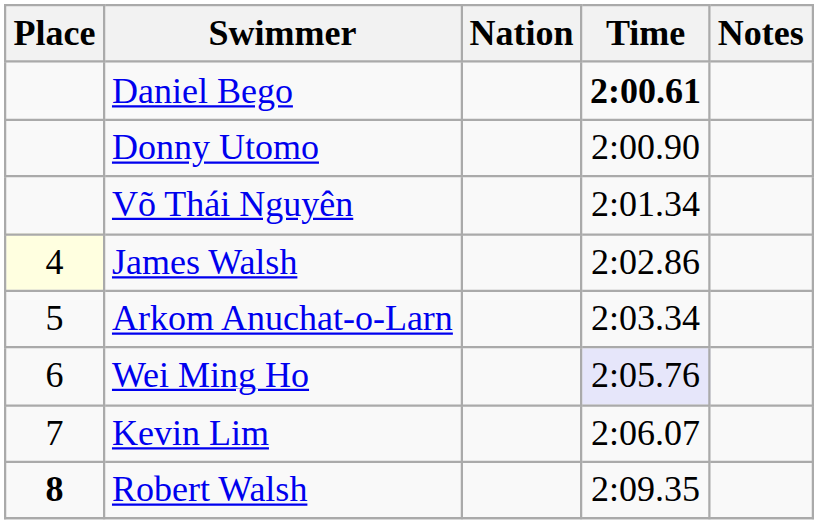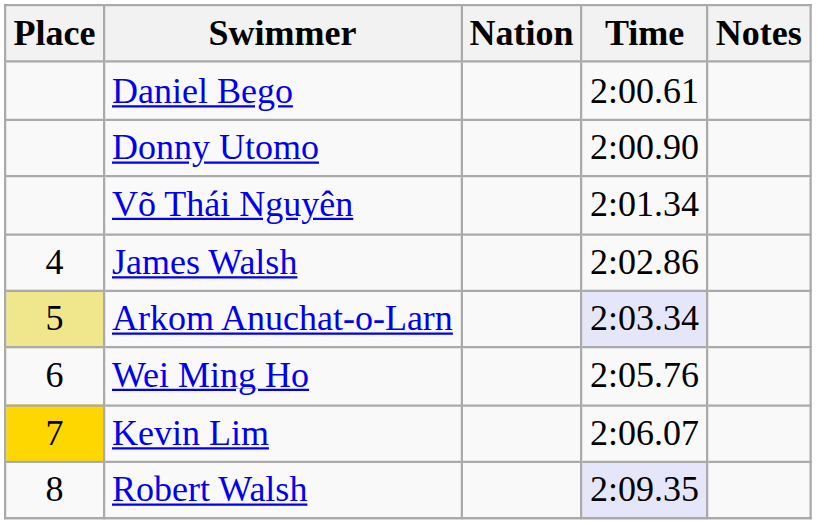(646, 90) bold -> (645, 90) normal
(54, 261) lightyellow background -> (54, 261) no background
(54, 318) no background -> (54, 318) khaki background
(646, 318) no background -> (645, 318) lavender background
(646, 375) lavender background -> (645, 375) no background
(54, 432) no background -> (54, 432) gold background
(54, 489) bold -> (54, 489) normal
(646, 489) no background -> (645, 489) lavender background
